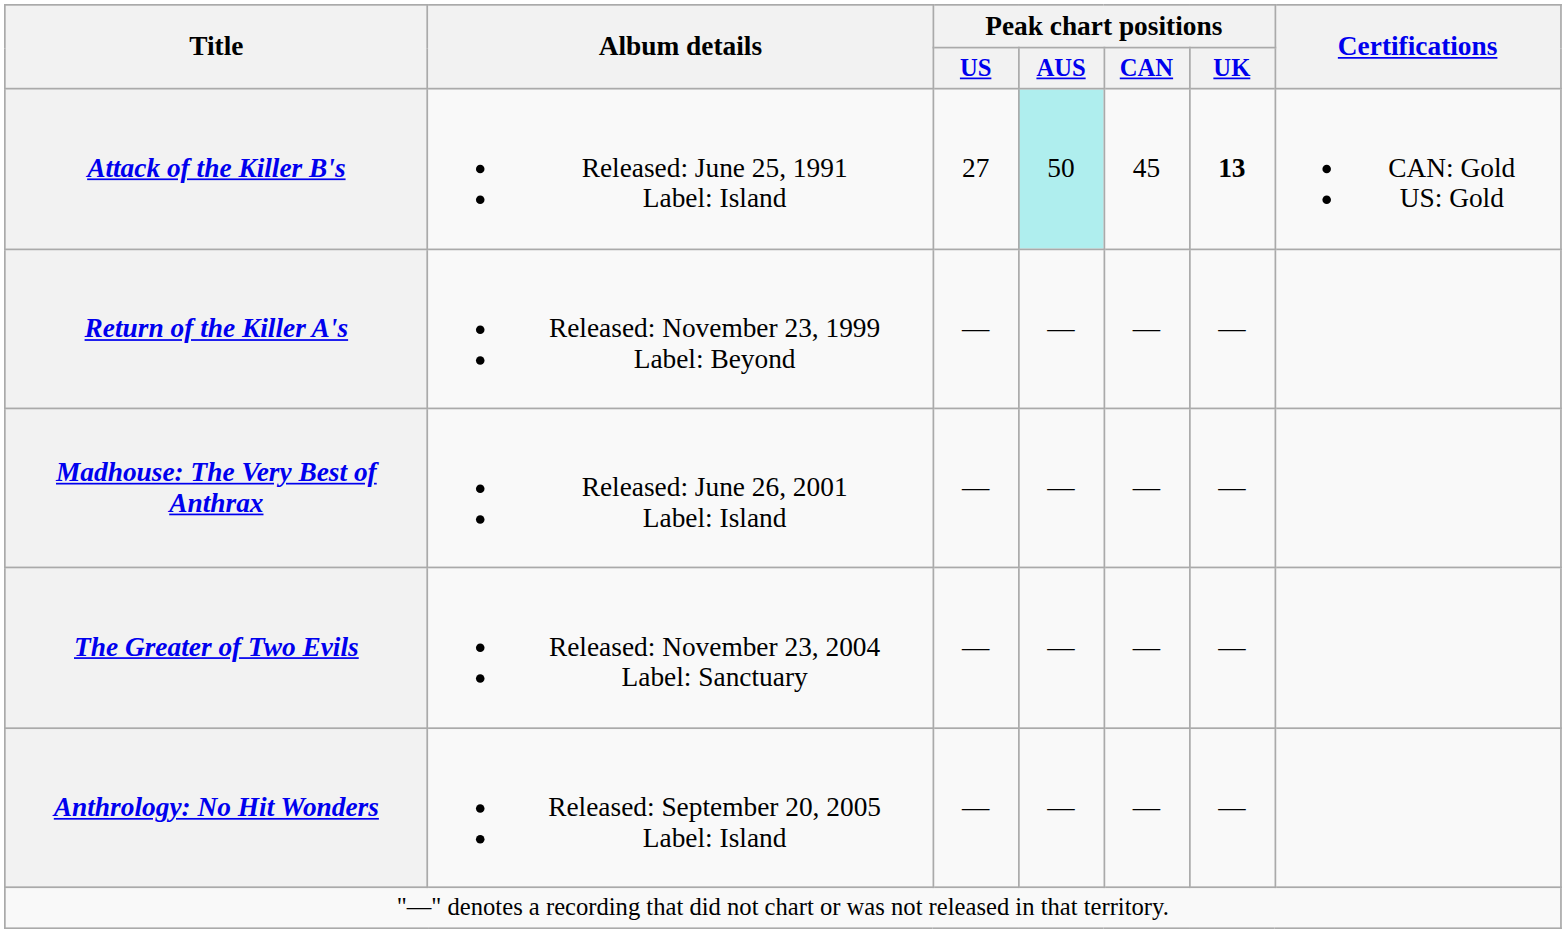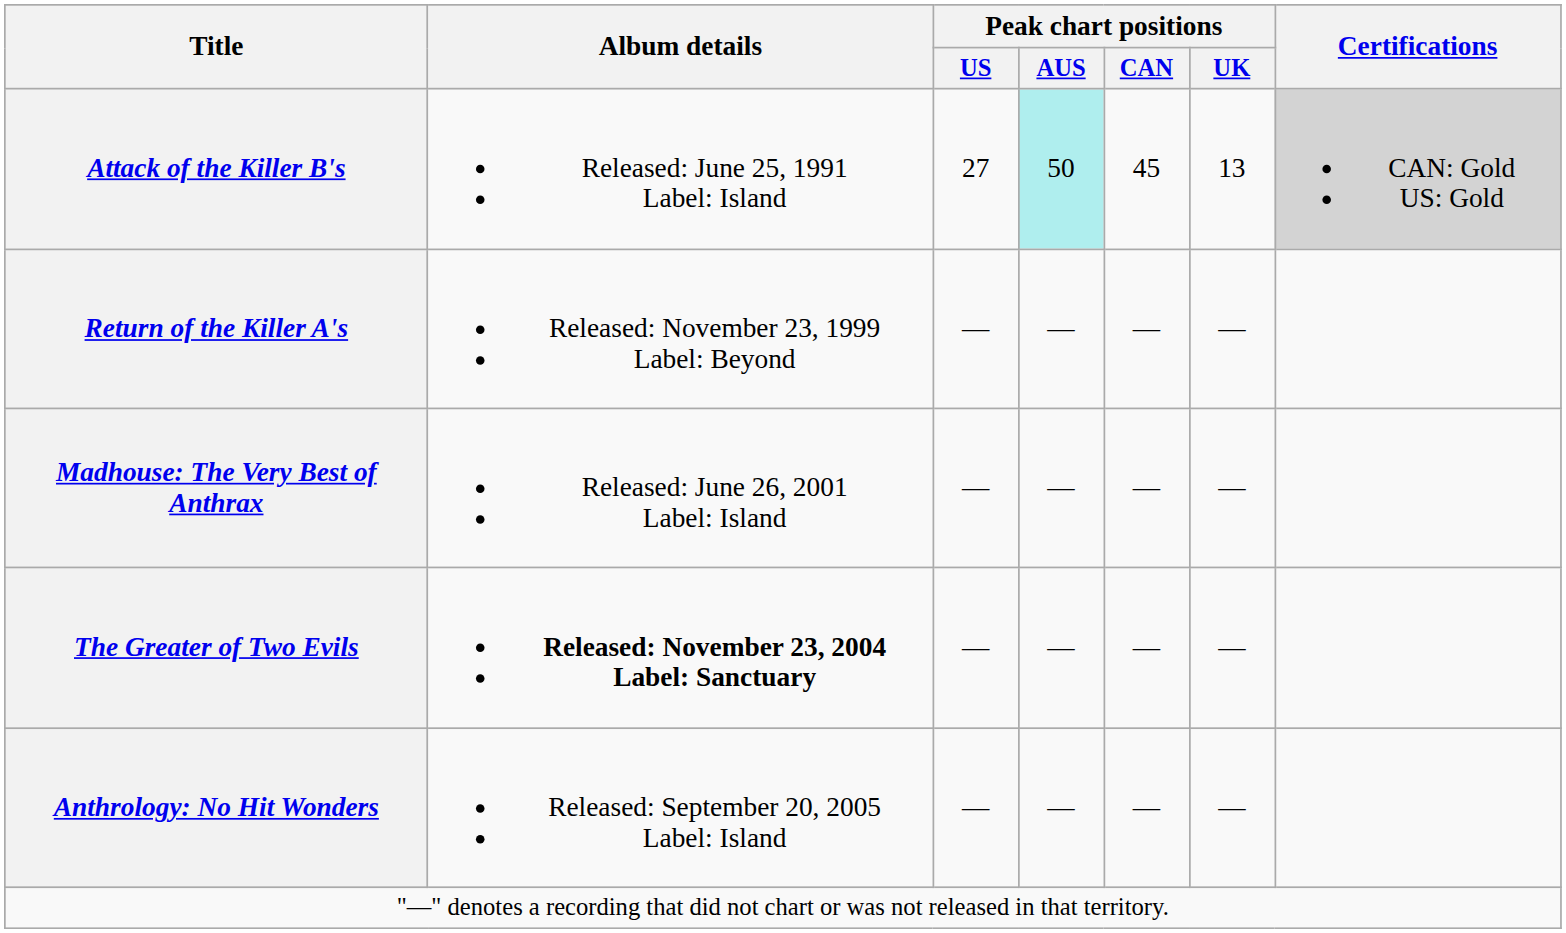(1232, 168) bold -> (1232, 168) normal
(1418, 184) no background -> (1418, 184) lightgrey background
(680, 663) normal -> (680, 663) bold
